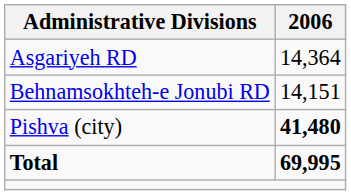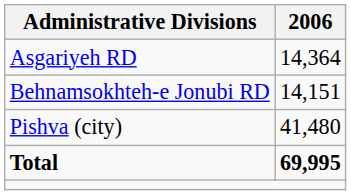(310, 127) bold -> (310, 127) normal
